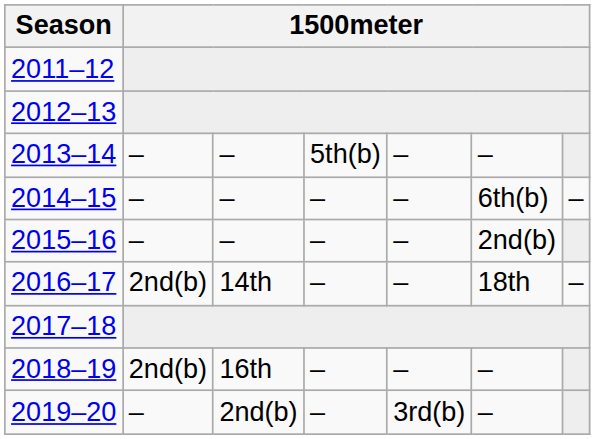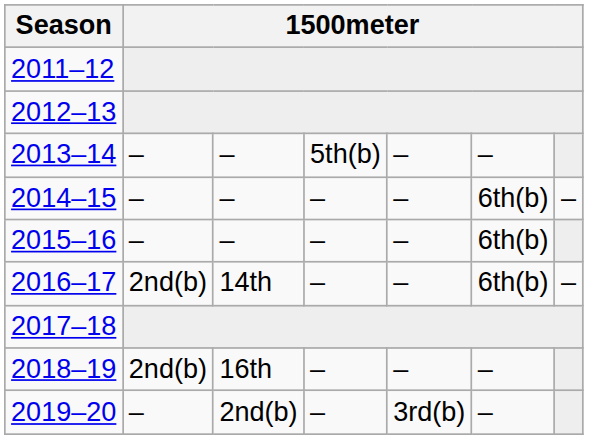(517, 240) 2nd(b) -> (513, 240) 6th(b)
(504, 283) 18th -> (513, 283) 6th(b)
